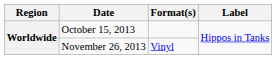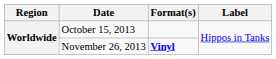(162, 46) normal -> (163, 46) bold
